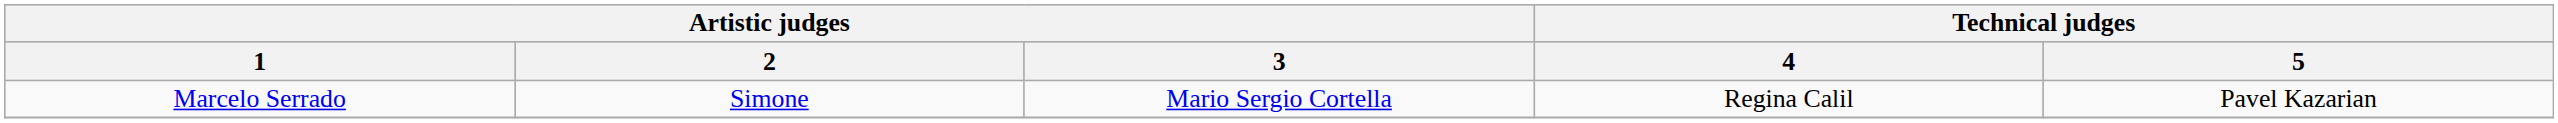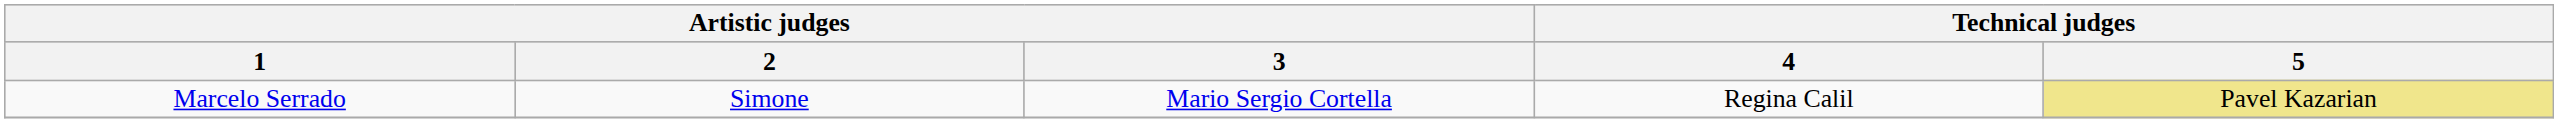(2299, 98) no background -> (2299, 98) khaki background
